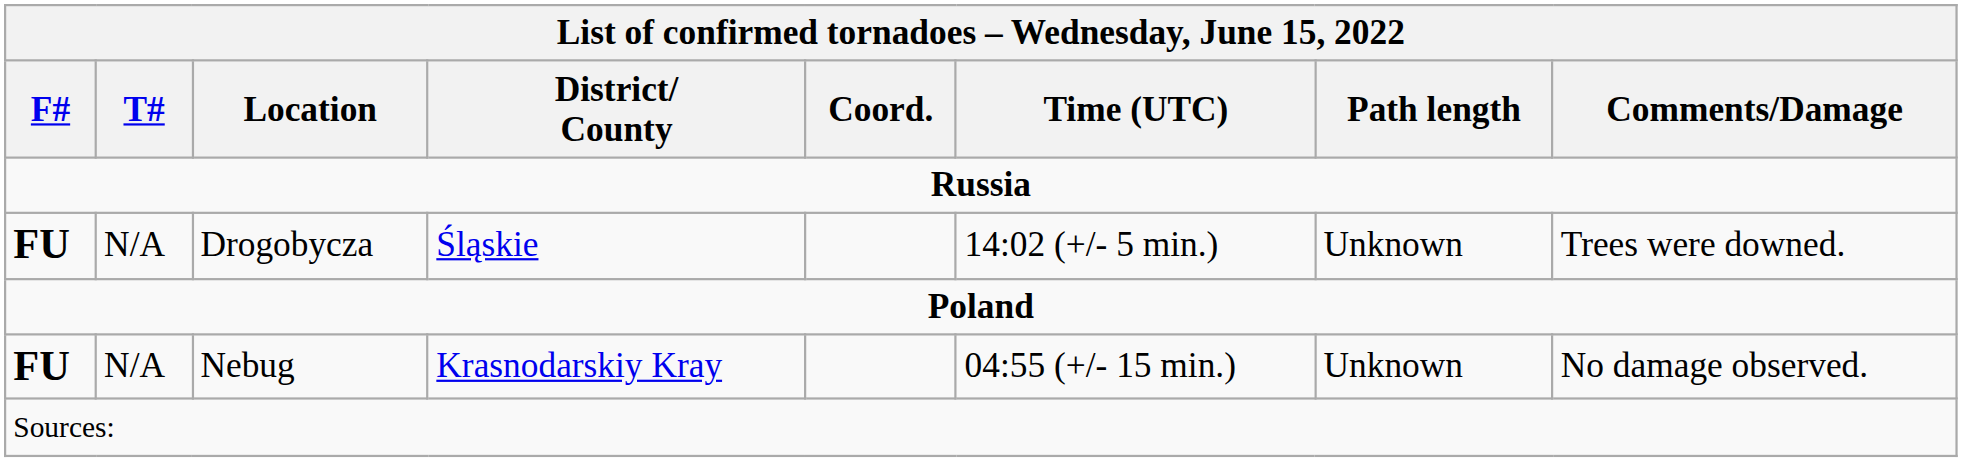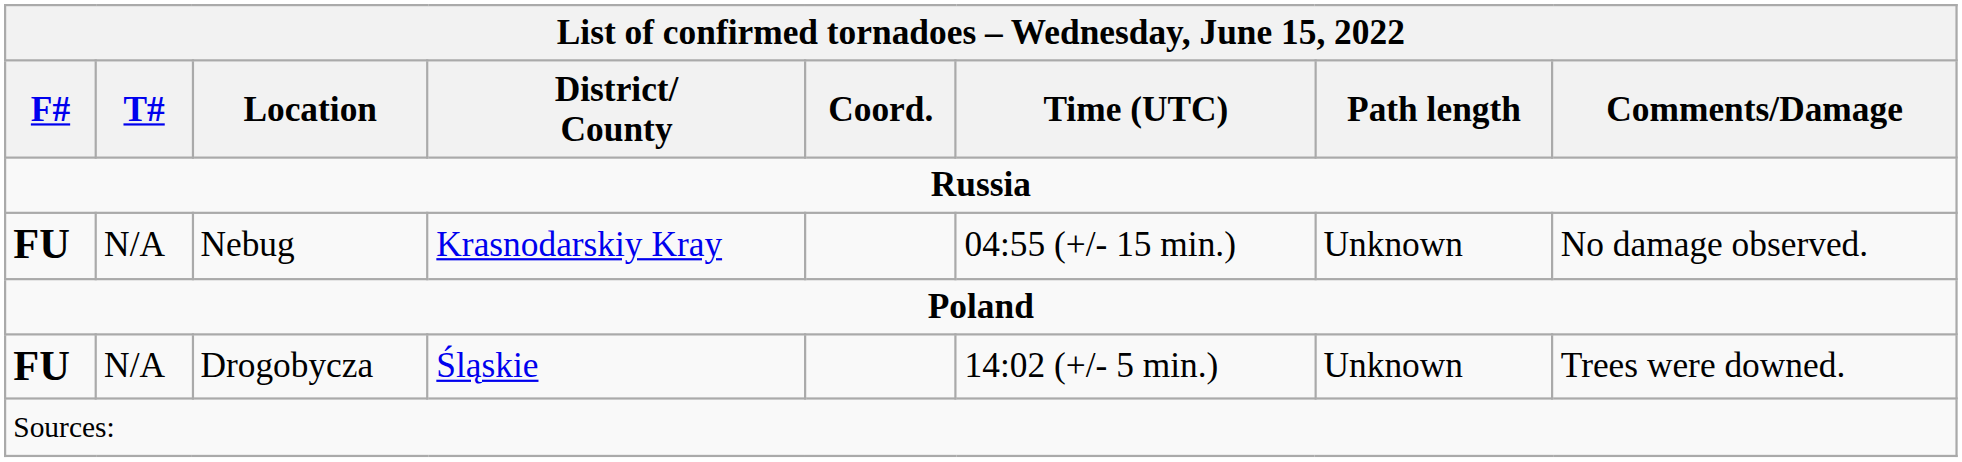rows swapped: (248, 365) <-> (287, 244)
